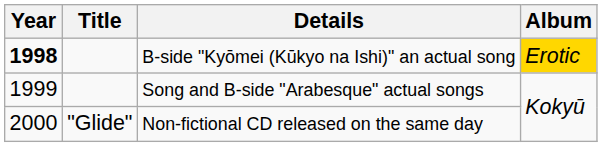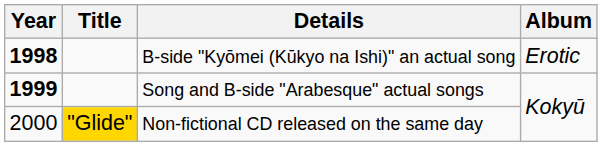(553, 55) gold background -> (553, 55) no background
(33, 89) normal -> (33, 89) bold
(100, 123) no background -> (100, 123) gold background
